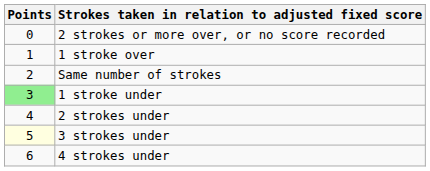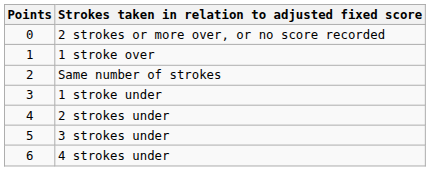(30, 95) lightgreen background -> (30, 95) no background
(30, 135) lightyellow background -> (30, 135) no background
